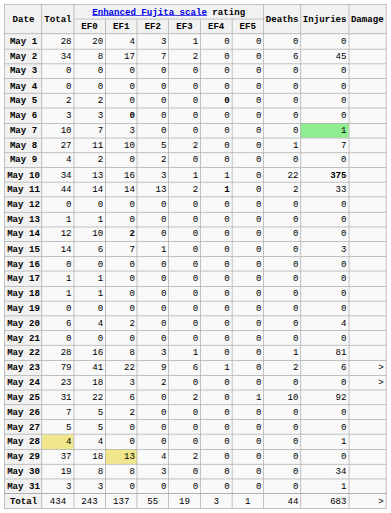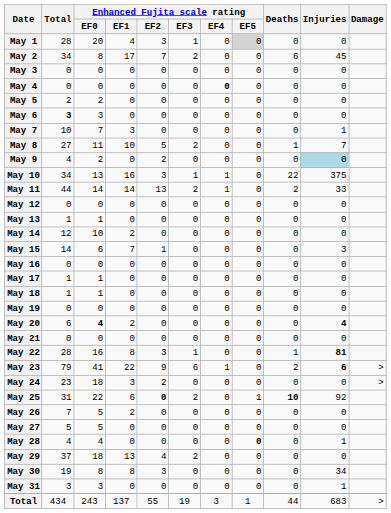(259, 41) no background -> (259, 41) lightgrey background
(227, 86) normal -> (227, 86) bold
(227, 101) bold -> (227, 101) normal
(69, 116) normal -> (69, 116) bold
(132, 116) bold -> (132, 116) normal
(344, 130) lightgreen background -> (344, 130) no background
(344, 160) no background -> (344, 160) lightblue background
(338, 175) bold -> (338, 175) normal
(227, 190) bold -> (227, 190) normal
(132, 234) bold -> (132, 234) normal
(100, 323) normal -> (100, 323) bold
(344, 323) normal -> (344, 323) bold
(341, 353) normal -> (341, 353) bold
(344, 368) normal -> (344, 368) bold
(164, 397) normal -> (164, 397) bold
(293, 397) normal -> (293, 397) bold
(69, 442) khaki background -> (69, 442) no background
(259, 442) normal -> (259, 442) bold
(129, 457) khaki background -> (129, 457) no background
